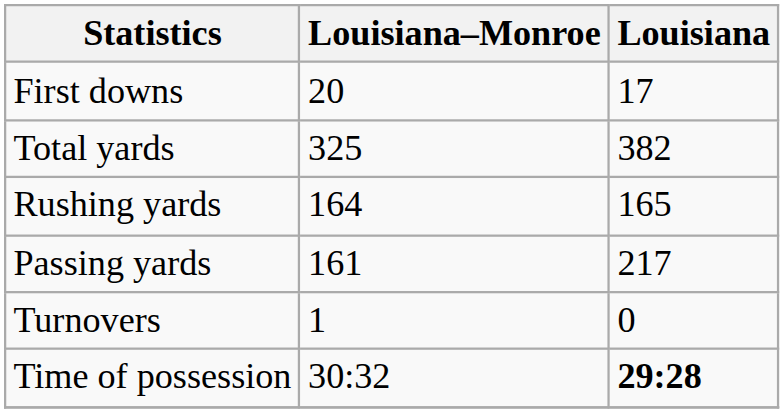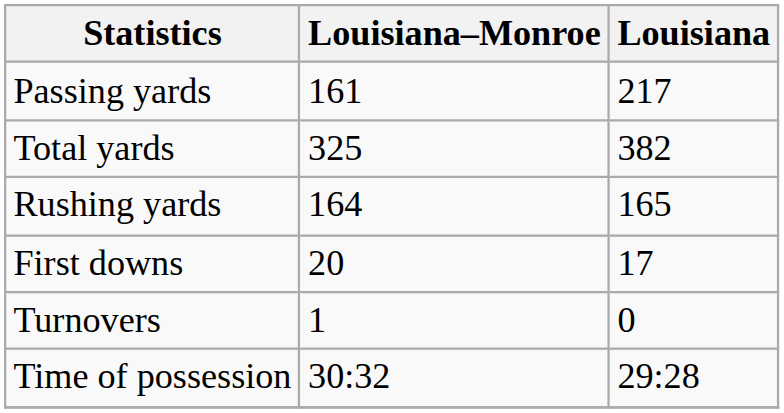rows swapped: (98, 90) <-> (112, 262)
(660, 377) bold -> (659, 377) normal
